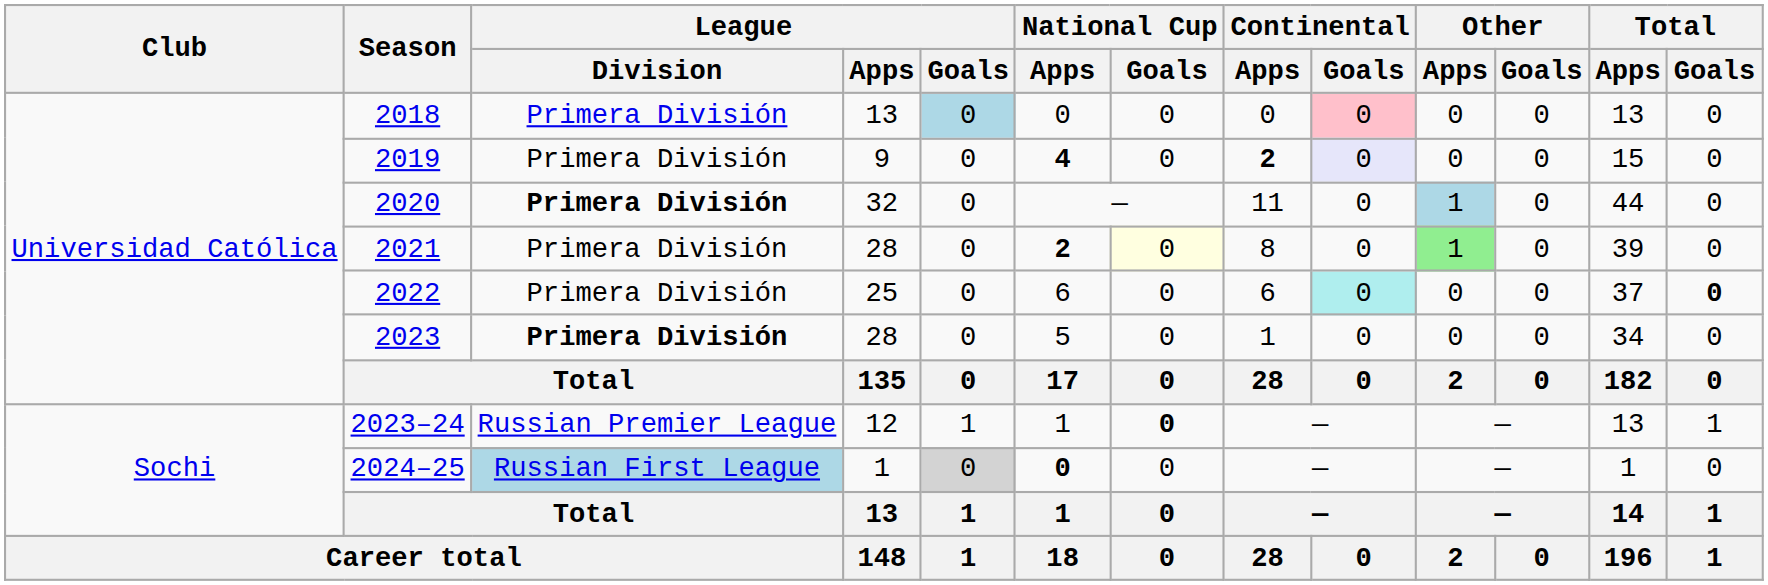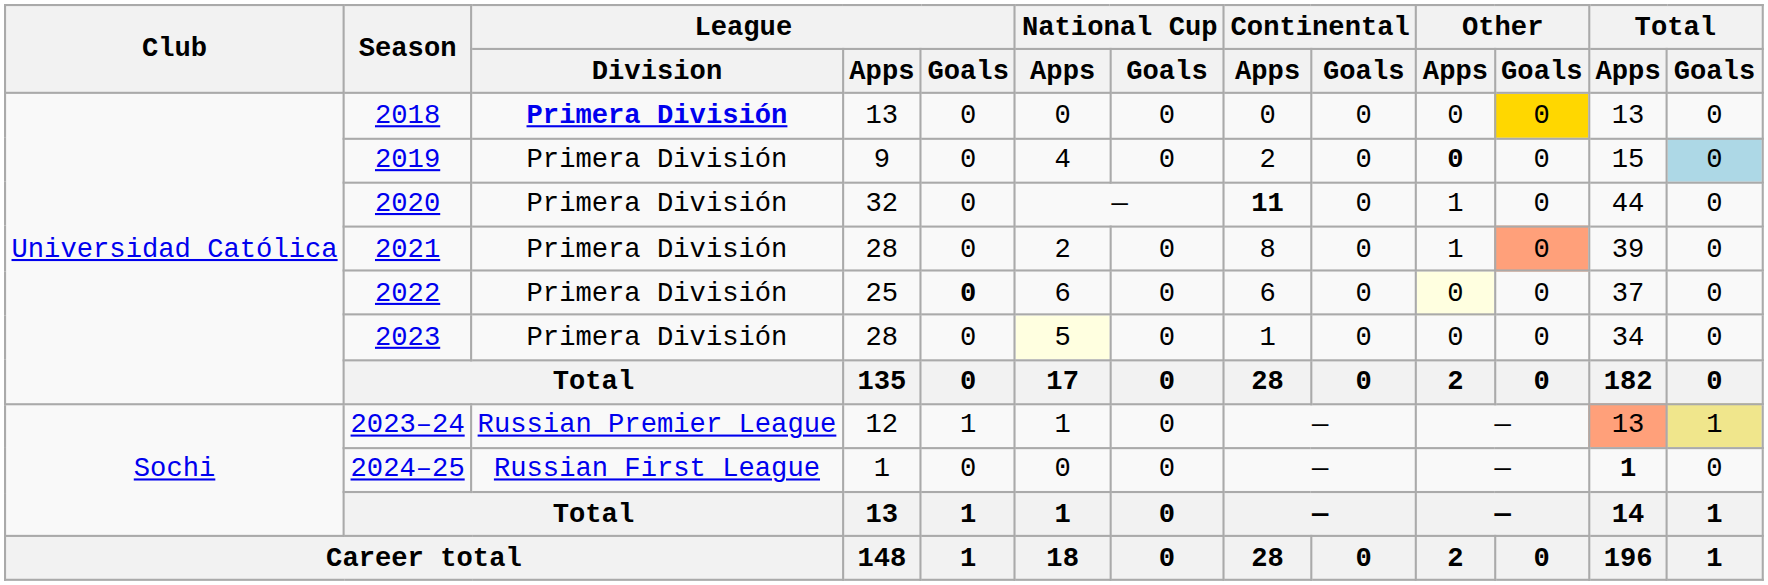(657, 116) normal -> (657, 116) bold
(968, 116) lightblue background -> (968, 116) no background
(1364, 116) pink background -> (1364, 116) no background
(1542, 116) no background -> (1542, 116) gold background
(1063, 160) bold -> (1063, 160) normal
(1268, 160) bold -> (1268, 160) normal
(1364, 160) lavender background -> (1364, 160) no background
(1455, 160) normal -> (1455, 160) bold
(1714, 160) no background -> (1714, 160) lightblue background
(657, 204) bold -> (657, 204) normal
(1268, 204) normal -> (1268, 204) bold
(1455, 204) lightblue background -> (1455, 204) no background
(1063, 249) bold -> (1063, 249) normal
(1167, 249) lightyellow background -> (1167, 249) no background
(1455, 249) lightgreen background -> (1455, 249) no background
(1542, 249) no background -> (1542, 249) lightsalmon background
(968, 293) normal -> (968, 293) bold
(1364, 293) paleturquoise background -> (1364, 293) no background
(1455, 293) no background -> (1455, 293) lightyellow background
(1714, 293) bold -> (1714, 293) normal
(657, 337) bold -> (657, 337) normal
(1063, 337) no background -> (1063, 337) lightyellow background
(1167, 426) bold -> (1167, 426) normal
(1628, 426) no background -> (1628, 426) lightsalmon background
(1714, 426) no background -> (1714, 426) khaki background
(657, 470) lightblue background -> (657, 470) no background
(968, 470) lightgrey background -> (968, 470) no background
(1063, 470) bold -> (1063, 470) normal
(1628, 470) normal -> (1628, 470) bold
